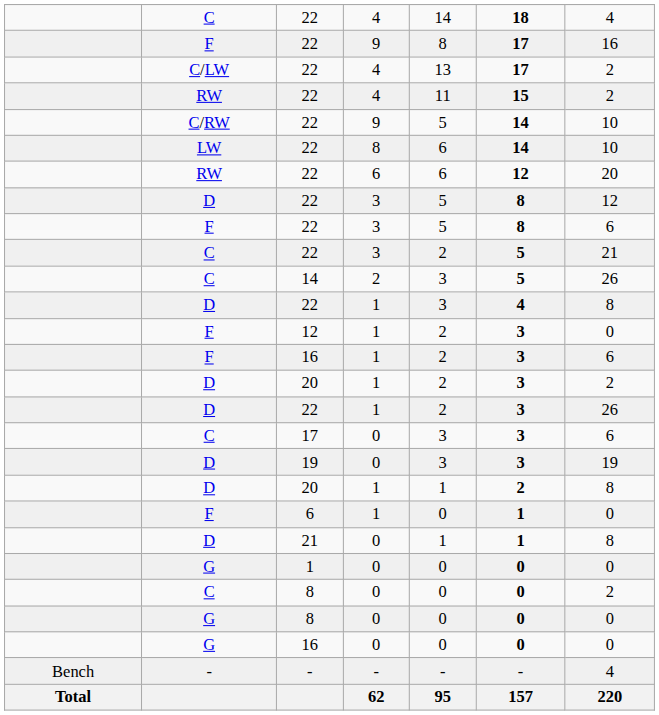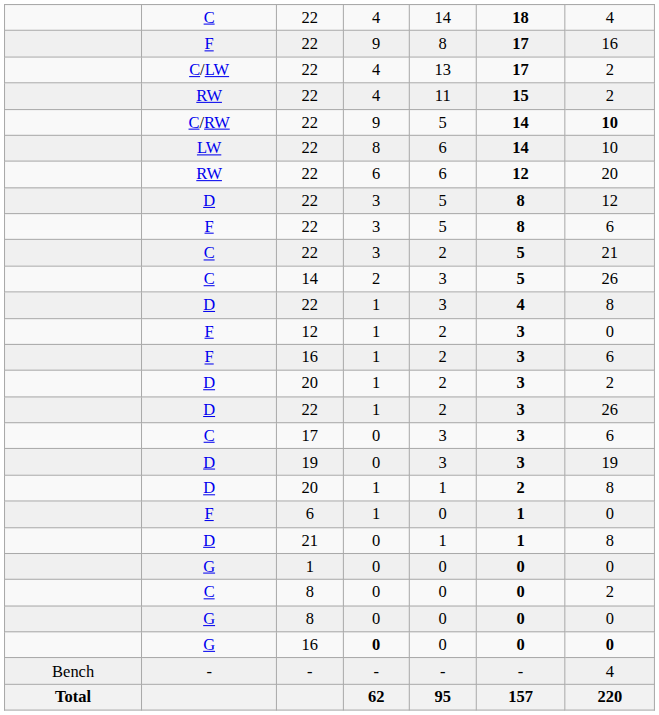(610, 122) normal -> (610, 122) bold
(376, 644) normal -> (376, 644) bold
(610, 644) normal -> (610, 644) bold
